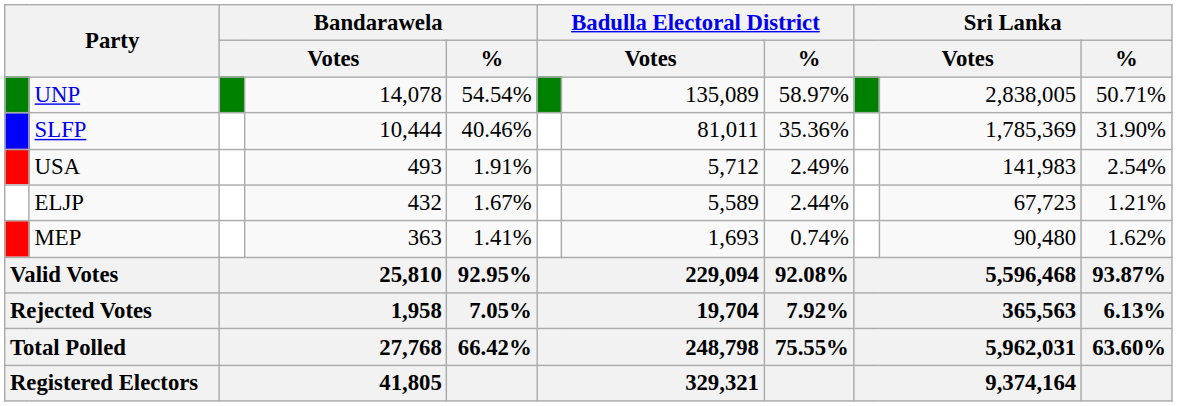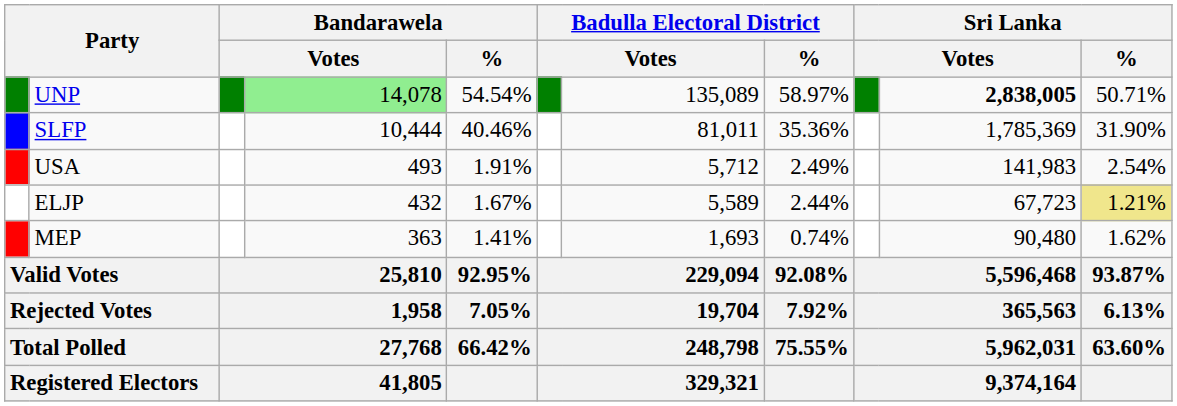(411, 94) no background -> (411, 94) lightgreen background
(1031, 94) normal -> (1031, 94) bold
(1137, 202) no background -> (1137, 202) khaki background
